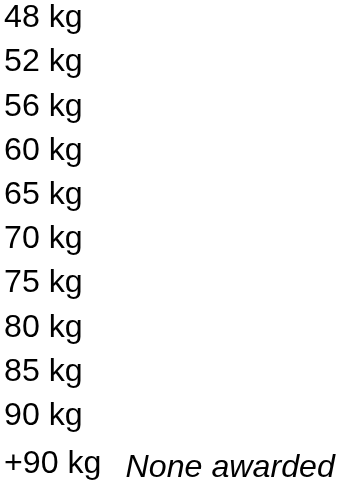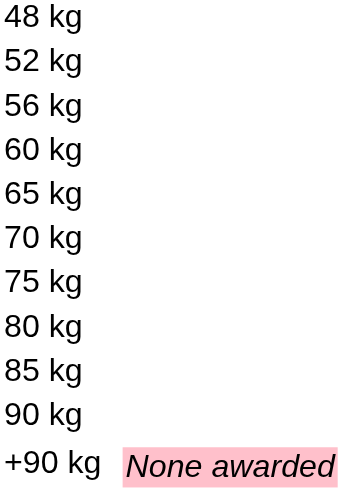(230, 466) no background -> (230, 466) pink background
